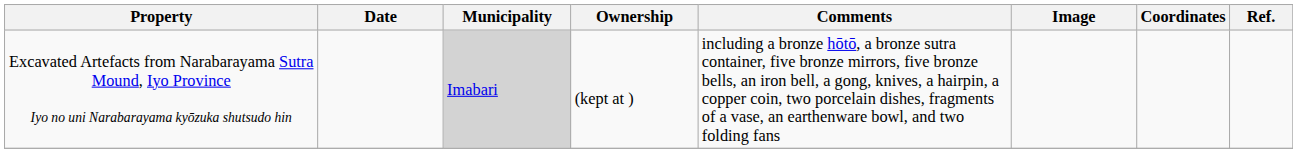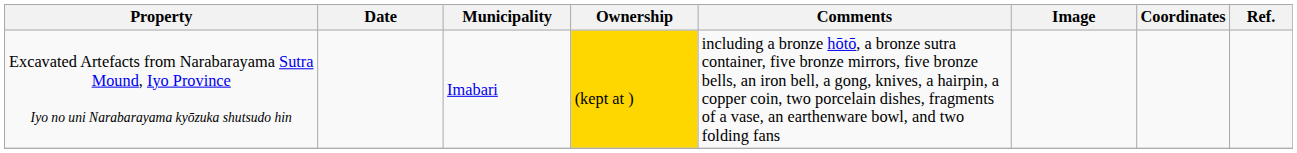(472, 89) lightgrey background -> (472, 89) no background
(604, 98) no background -> (604, 98) gold background
